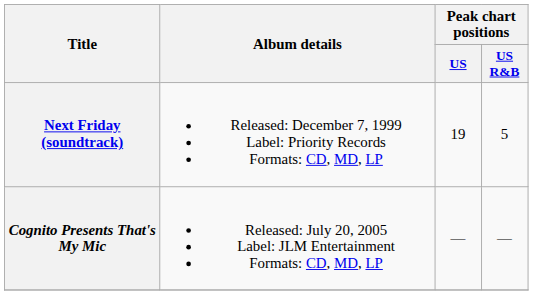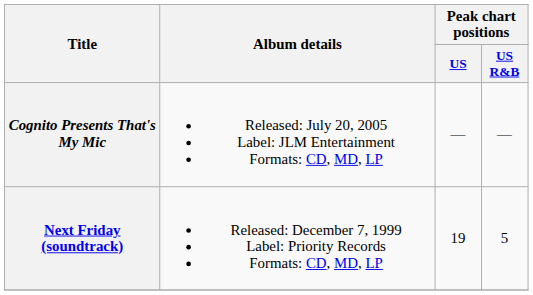rows swapped: (82, 134) <-> (82, 238)
